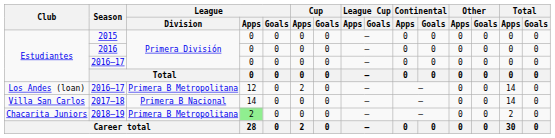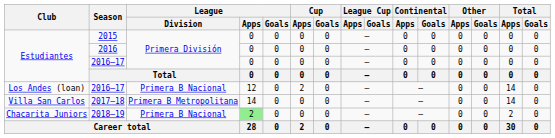(183, 88) Primera B Metropolitana -> (183, 88) Primera B Nacional
(183, 101) Primera B Nacional -> (183, 101) Primera B Metropolitana
(183, 114) Primera B Metropolitana -> (183, 114) Primera B Nacional
